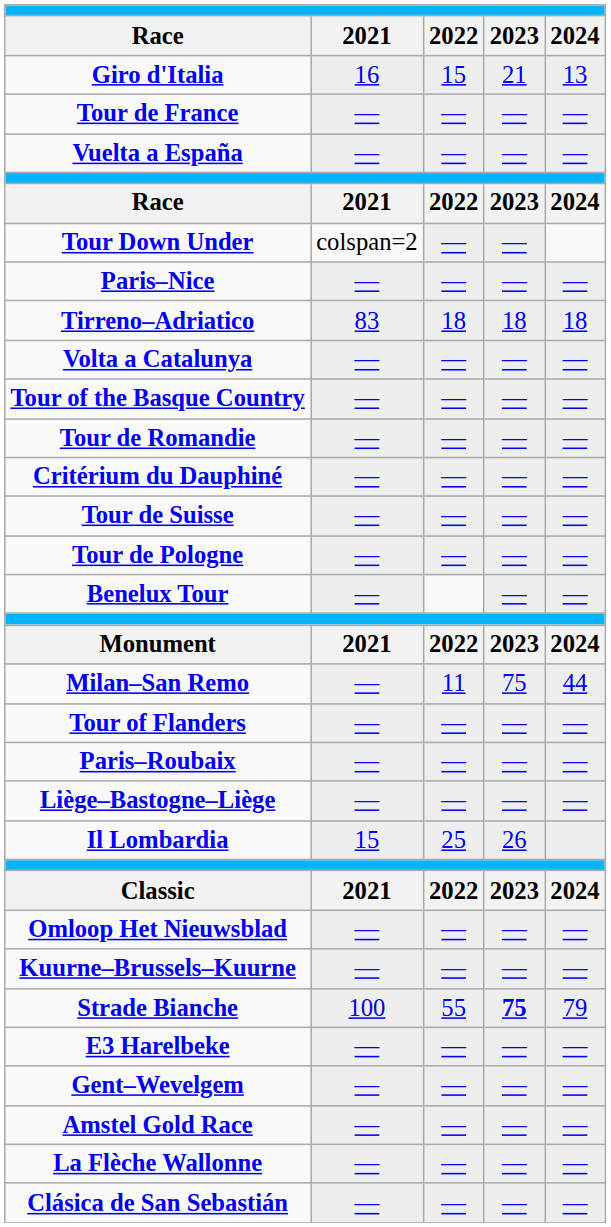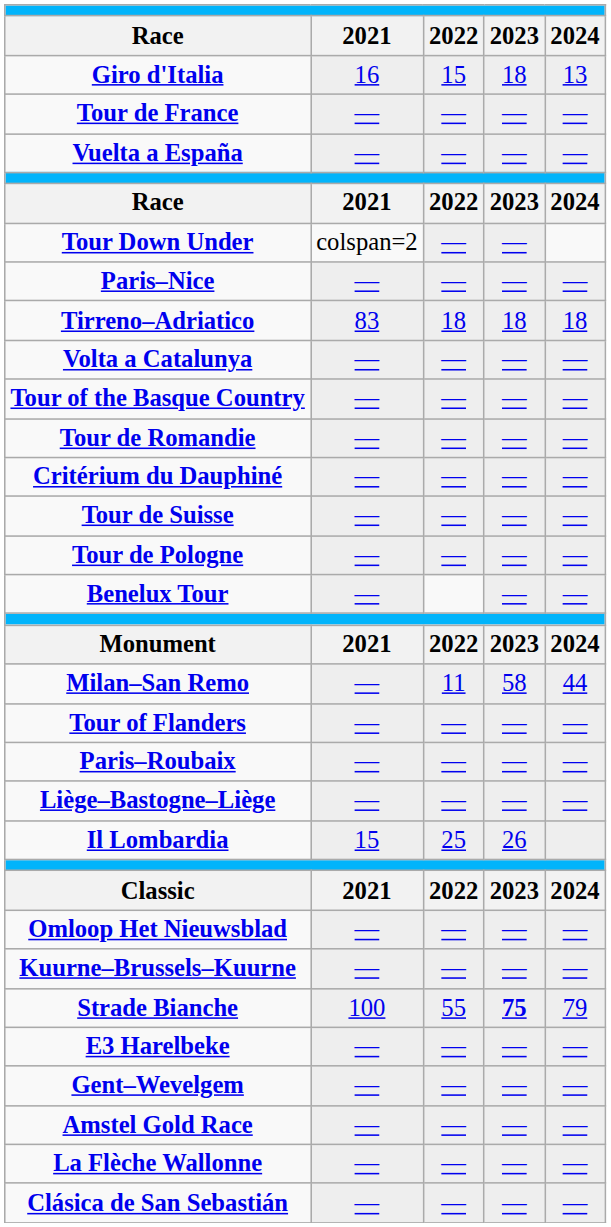(514, 74) 21 -> (514, 74) 18
(514, 683) 75 -> (514, 683) 58
